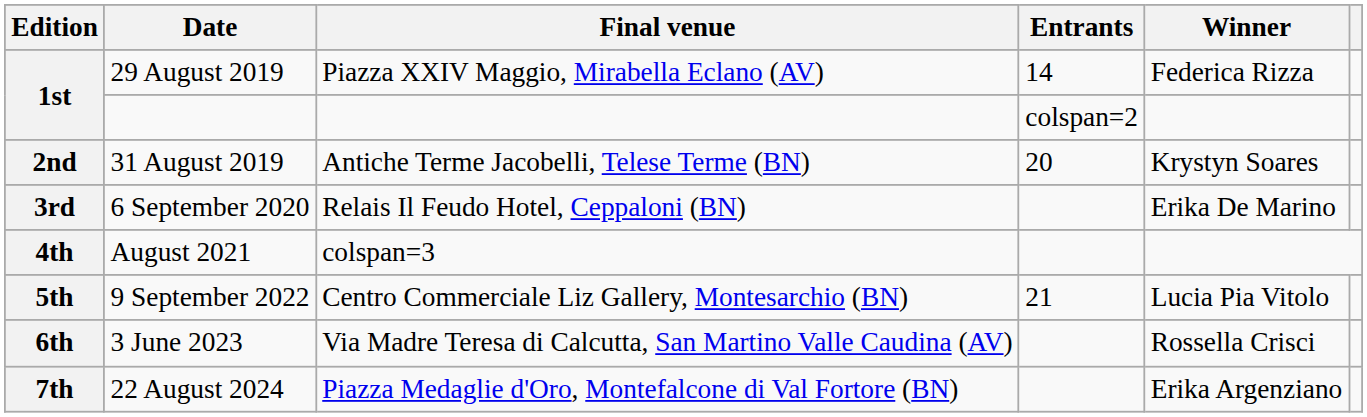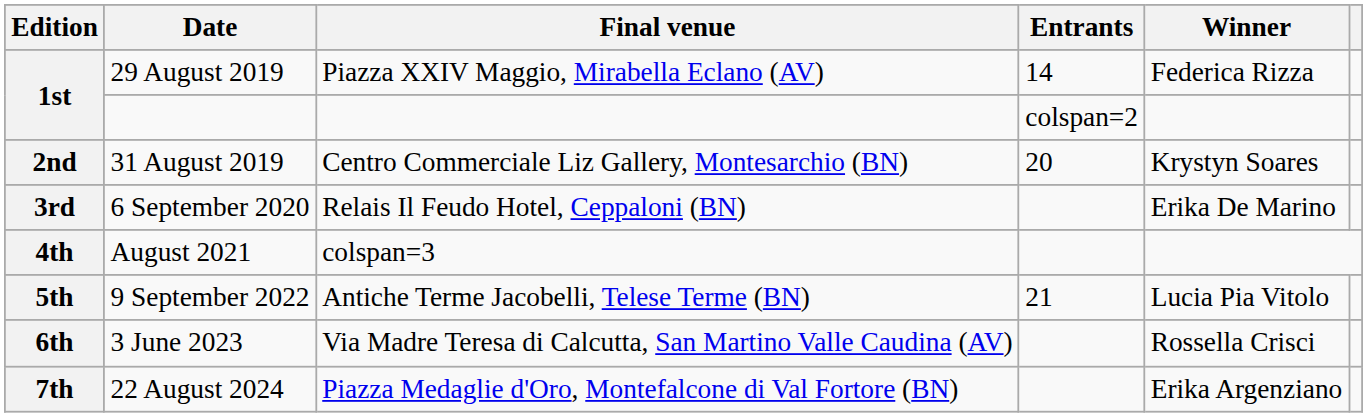(566, 162) Antiche Terme Jacobelli, Telese Terme (BN) -> (615, 162) Centro Commerciale Liz Gallery, Montesarchio (BN)
(615, 297) Centro Commerciale Liz Gallery, Montesarchio (BN) -> (566, 297) Antiche Terme Jacobelli, Telese Terme (BN)
